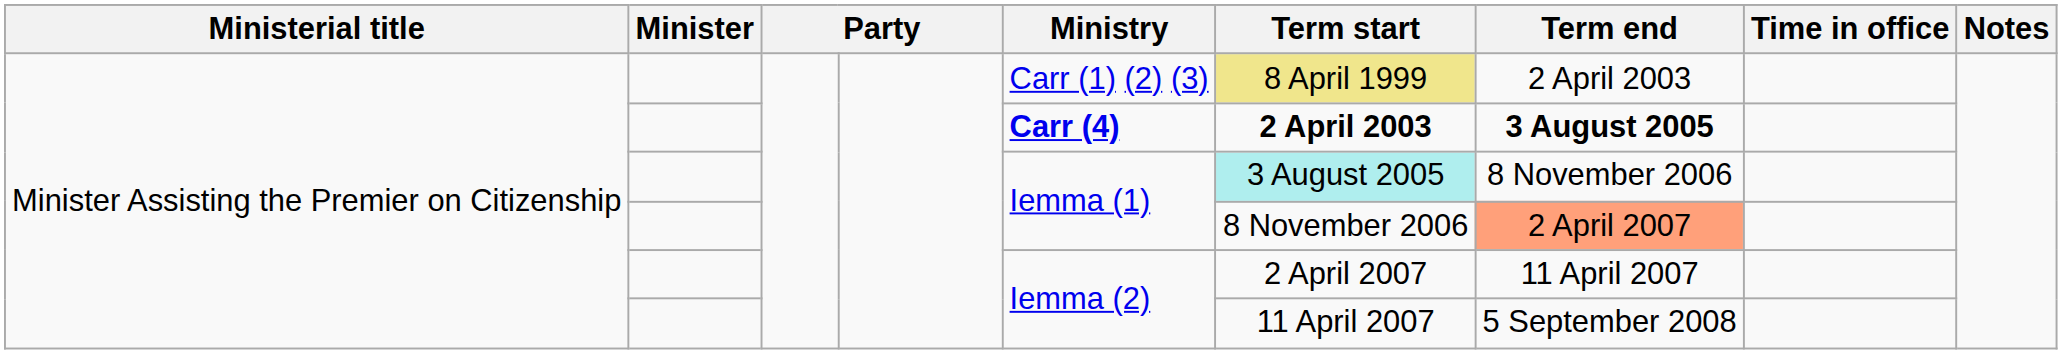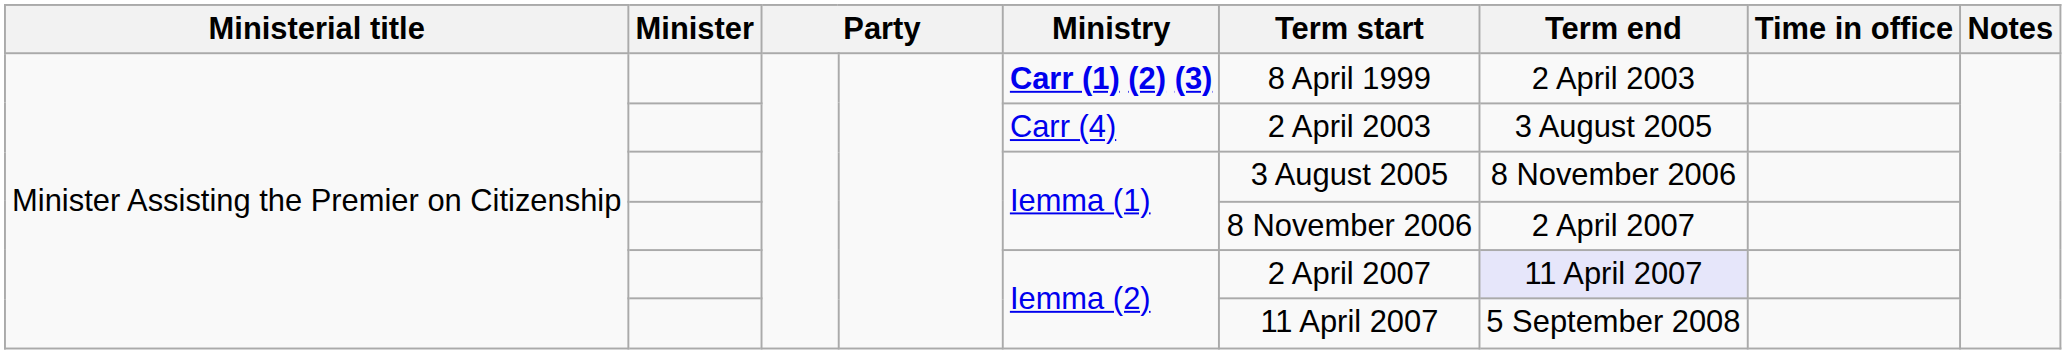(1109, 77) normal -> (1111, 77) bold
(1346, 77) khaki background -> (1349, 77) no background
(1065, 126) bold -> (1063, 126) normal
(1346, 126) bold -> (1349, 126) normal
(1610, 126) bold -> (1613, 126) normal
(1346, 175) paleturquoise background -> (1349, 175) no background
(1610, 224) lightsalmon background -> (1613, 224) no background
(1610, 273) no background -> (1613, 273) lavender background
